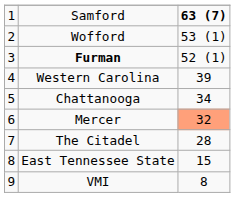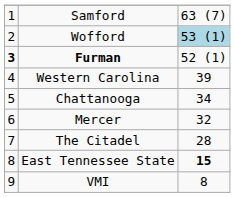(204, 16) bold -> (204, 16) normal
(204, 36) no background -> (204, 36) lightblue background
(11, 57) normal -> (11, 57) bold
(204, 119) lightsalmon background -> (204, 119) no background
(204, 161) normal -> (204, 161) bold
